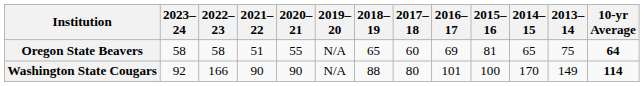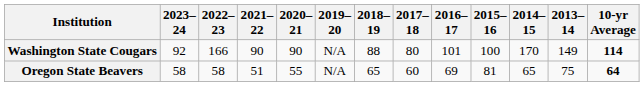rows swapped: (82, 50) <-> (82, 71)
